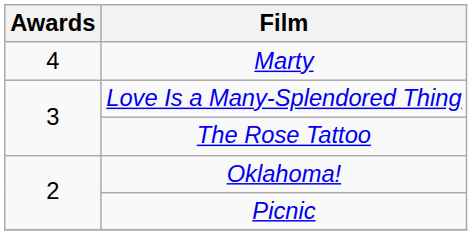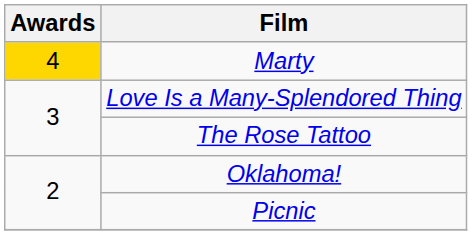(53, 60) no background -> (53, 60) gold background
